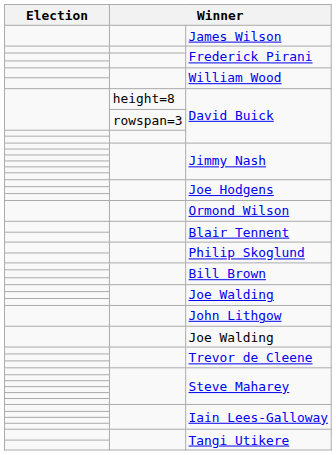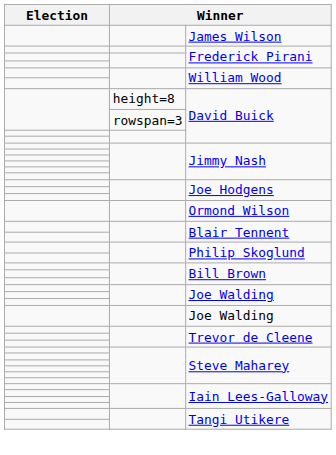- row: (148, 316)
